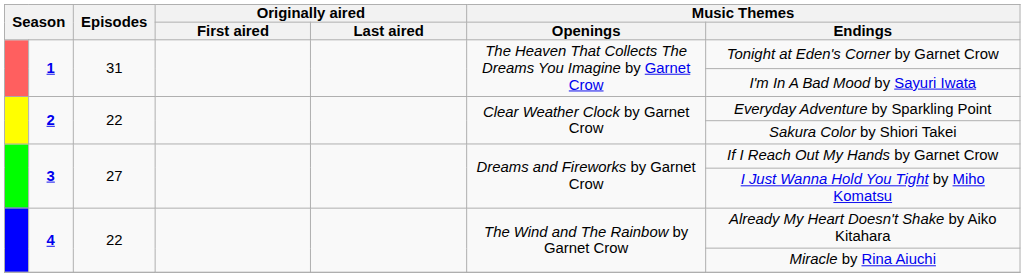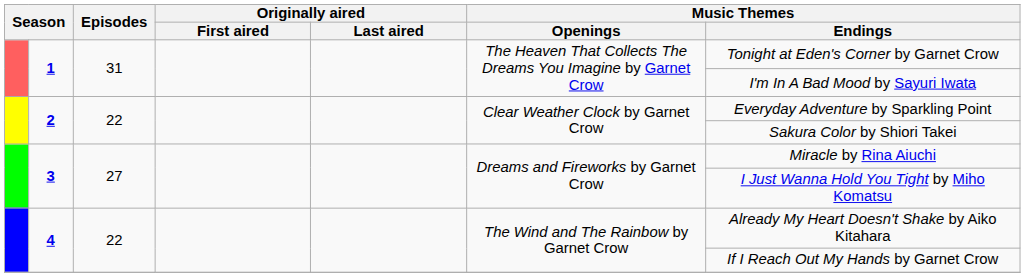(863, 155) If I Reach Out My Hands by Garnet Crow -> (863, 155) Miracle by Rina Aiuchi
(863, 260) Miracle by Rina Aiuchi -> (863, 260) If I Reach Out My Hands by Garnet Crow
